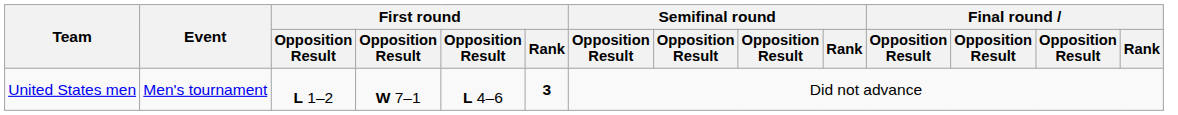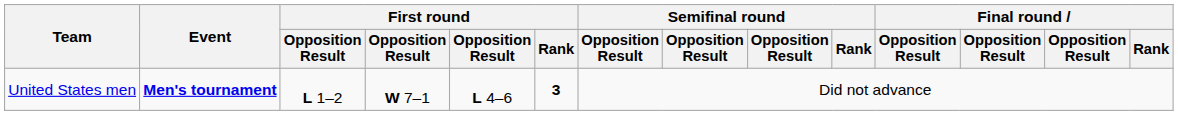(205, 90) normal -> (210, 90) bold
